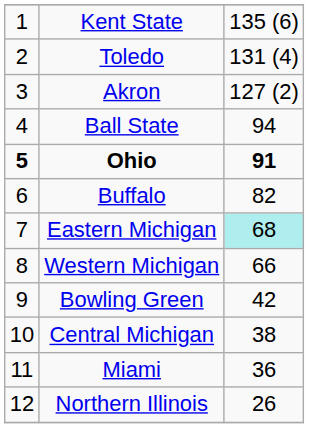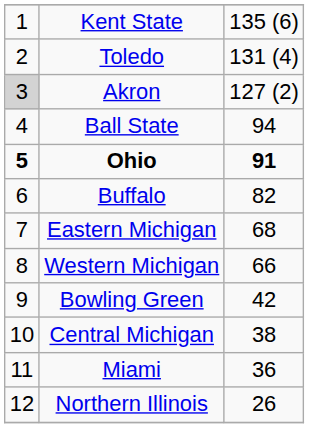(22, 91) no background -> (22, 91) lightgrey background
(264, 230) paleturquoise background -> (264, 230) no background
